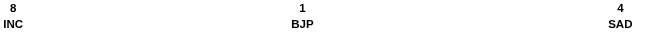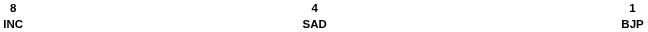columns swapped: (620, 8) <-> (302, 8)
